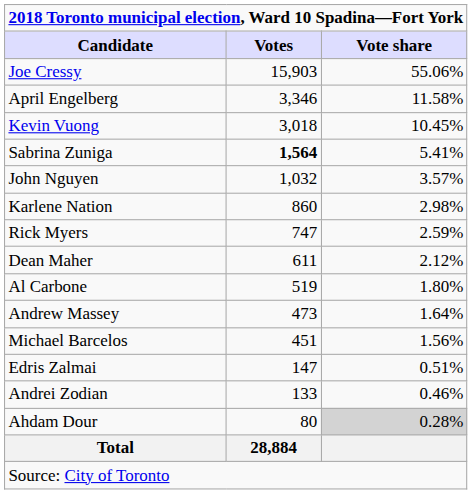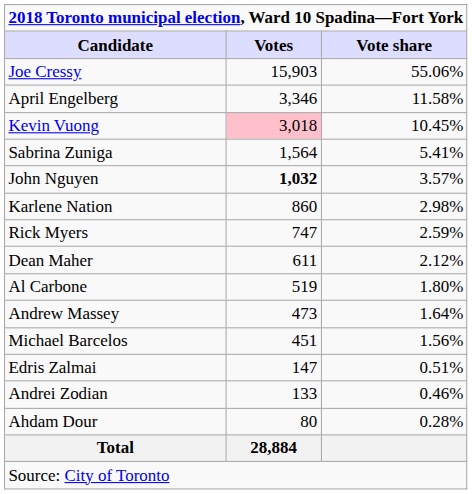(298, 125) no background -> (298, 125) pink background
(298, 152) bold -> (298, 152) normal
(298, 179) normal -> (298, 179) bold
(441, 421) lightgrey background -> (441, 421) no background
